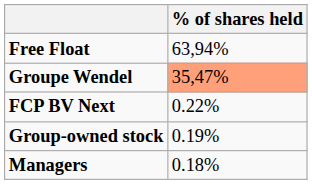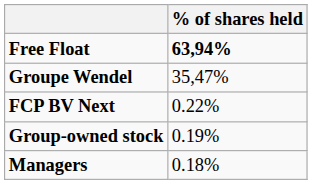(200, 48) normal -> (202, 48) bold
(200, 77) lightsalmon background -> (200, 77) no background
